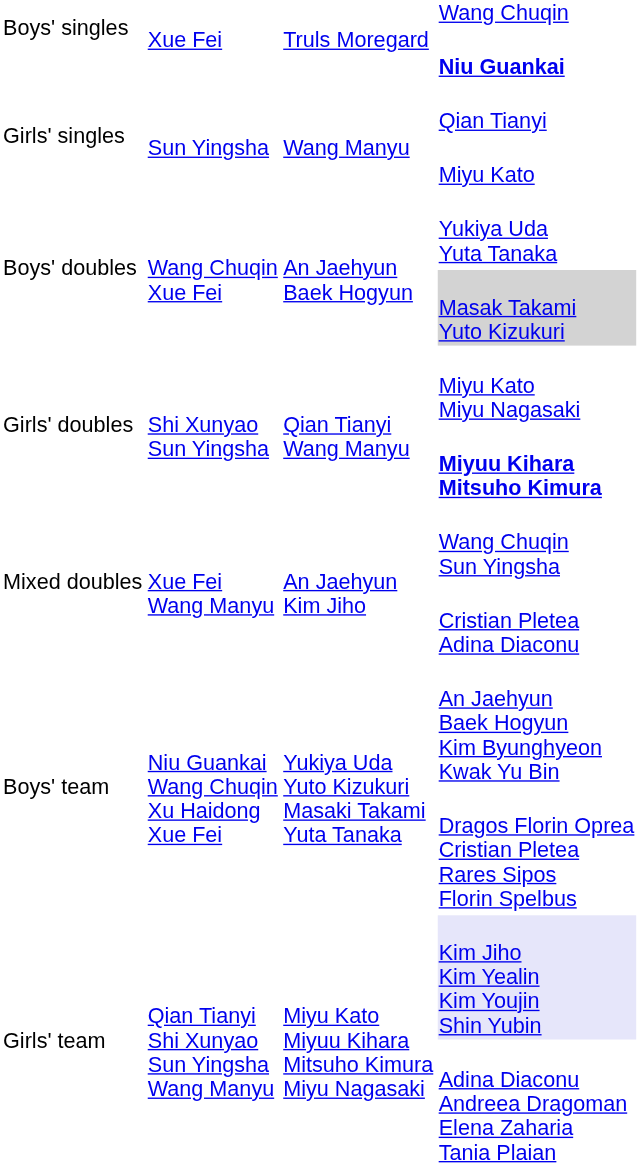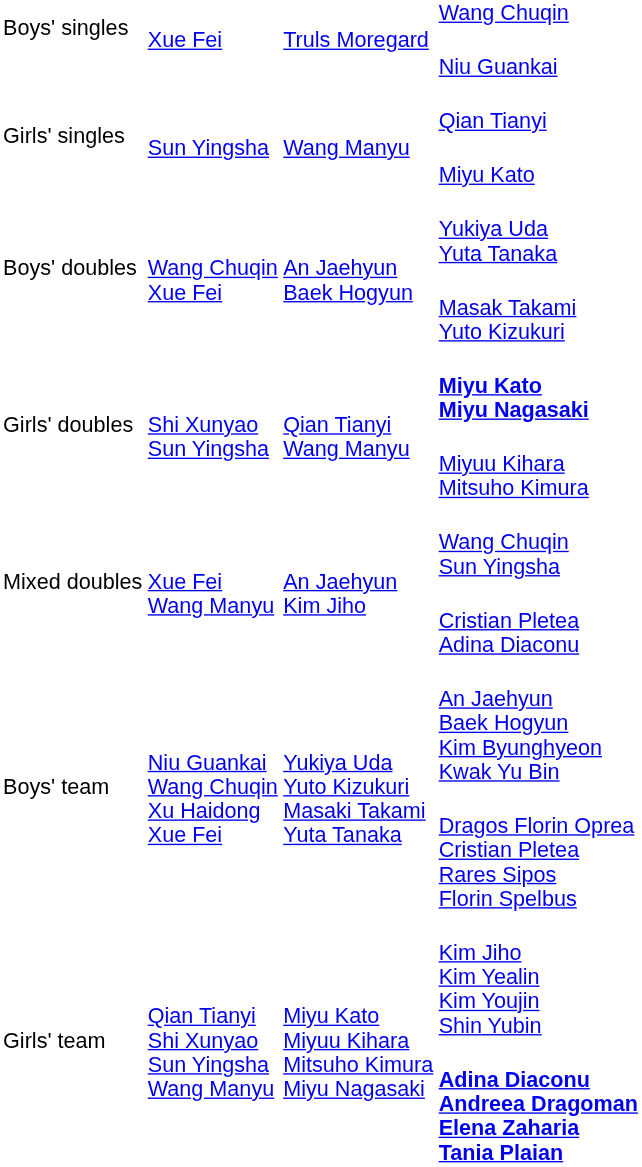(502, 67) bold -> (498, 67) normal
(508, 319) lightgrey background -> (508, 319) no background
(510, 398) normal -> (514, 398) bold
(520, 476) bold -> (514, 476) normal
(490, 989) lavender background -> (490, 989) no background
(533, 1116) normal -> (538, 1116) bold
